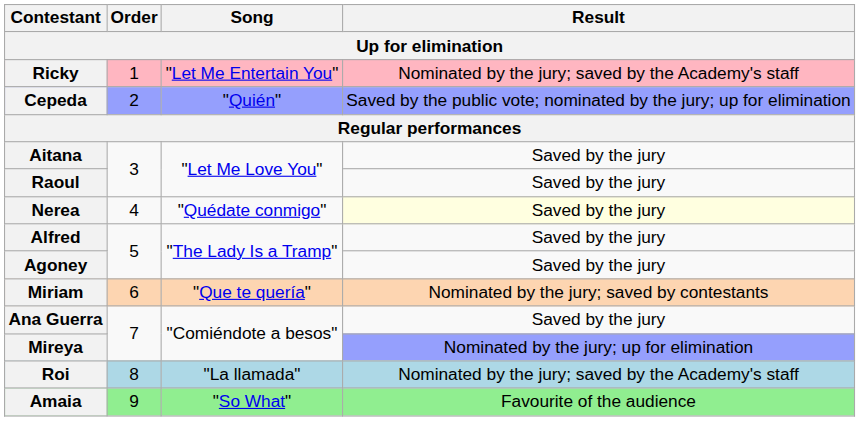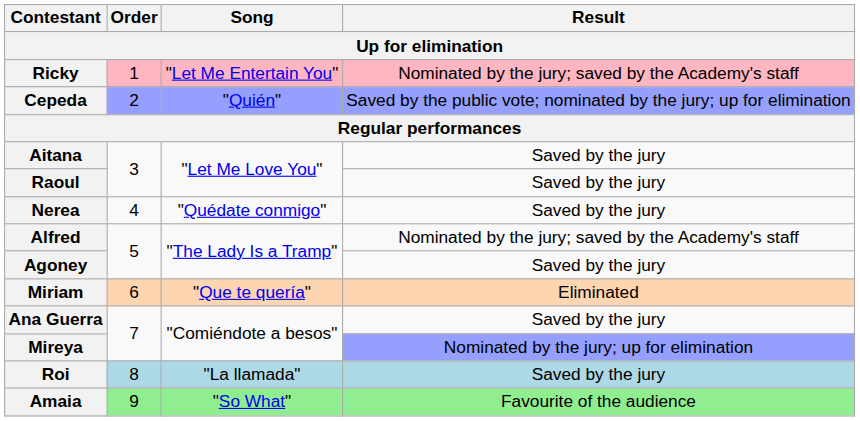(598, 210) lightyellow background -> (598, 210) no background
(598, 237) Saved by the jury -> (598, 237) Nominated by the jury; saved by the Academy's staff
(598, 292) Nominated by the jury; saved by contestants -> (598, 292) Eliminated
(598, 374) Nominated by the jury; saved by the Academy's staff -> (598, 374) Saved by the jury
